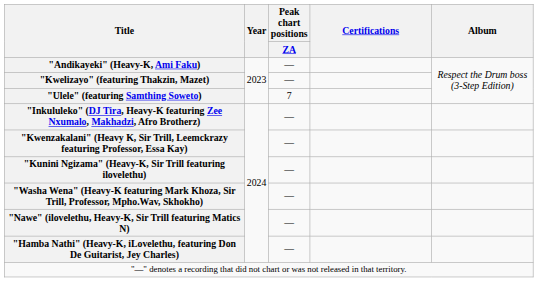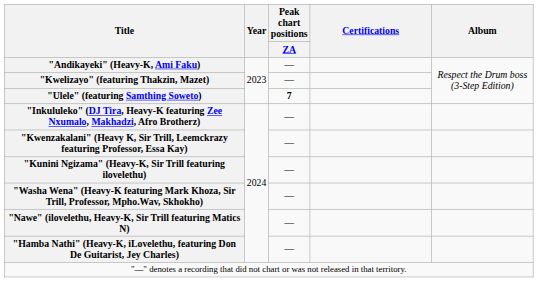(289, 96) normal -> (289, 96) bold
